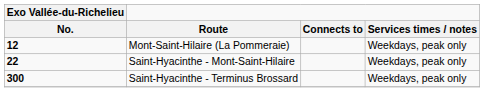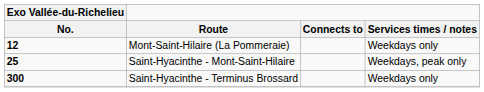(417, 45) Weekdays, peak only -> (403, 45) Weekdays only
(13, 62) 22 -> (13, 62) 25
(417, 78) Weekdays, peak only -> (403, 78) Weekdays only
